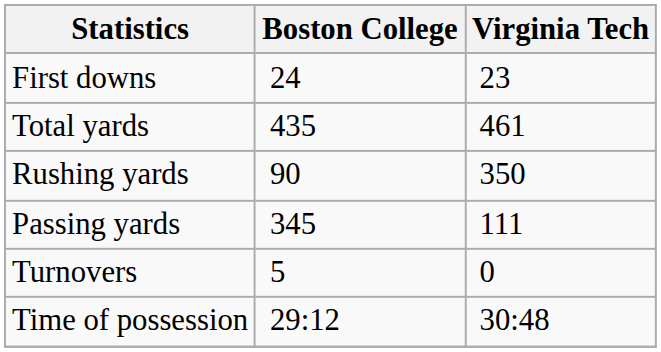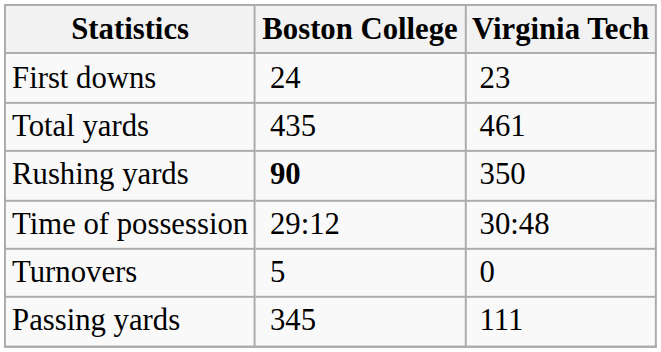(282, 175) normal -> (282, 175) bold
rows swapped: (96, 223) <-> (130, 321)
